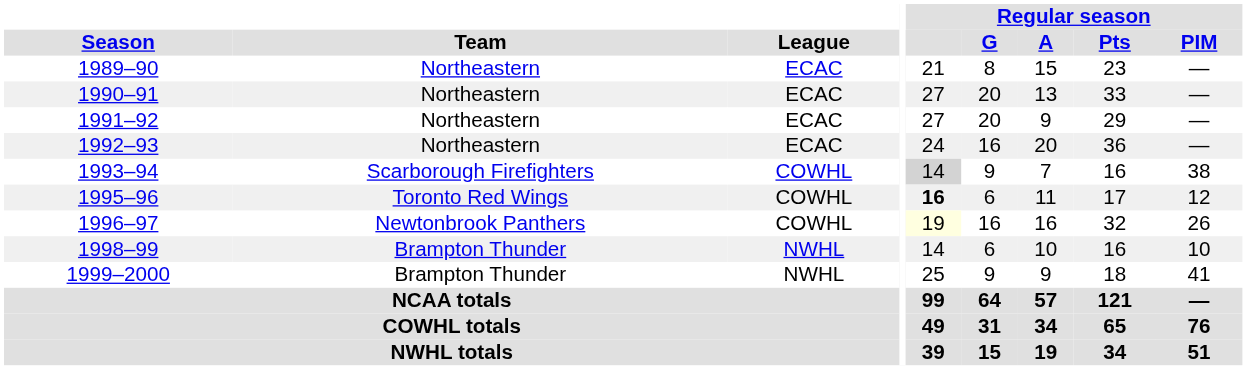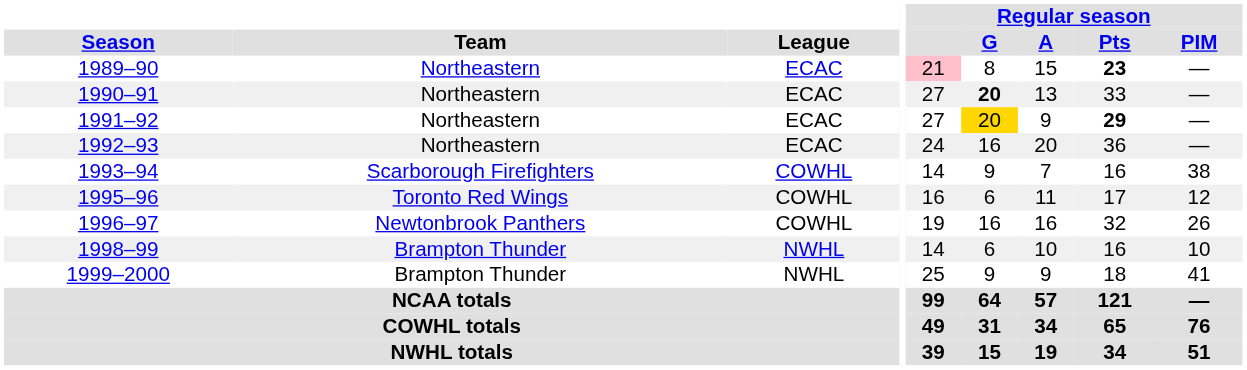(933, 68) no background -> (933, 68) pink background
(1115, 68) normal -> (1115, 68) bold
(990, 94) normal -> (990, 94) bold
(990, 119) no background -> (990, 119) gold background
(1115, 119) normal -> (1115, 119) bold
(933, 171) lightgrey background -> (933, 171) no background
(933, 197) bold -> (933, 197) normal
(933, 223) lightyellow background -> (933, 223) no background
